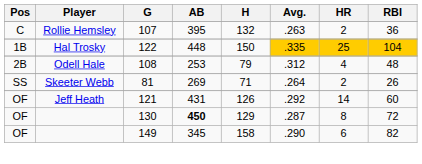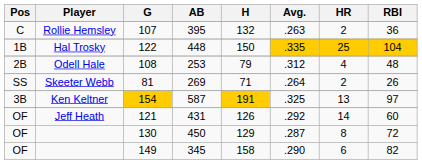+ row: (148, 99)
(197, 116) bold -> (197, 133) normal
